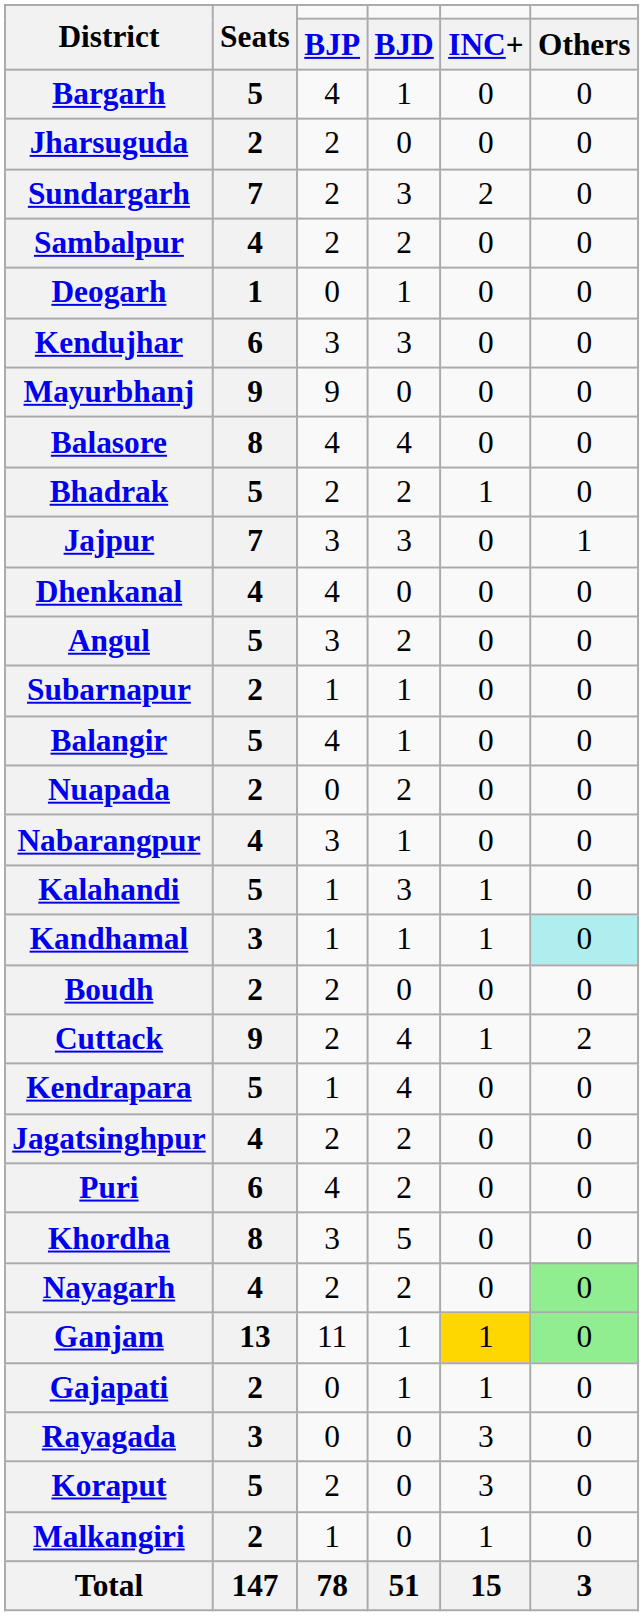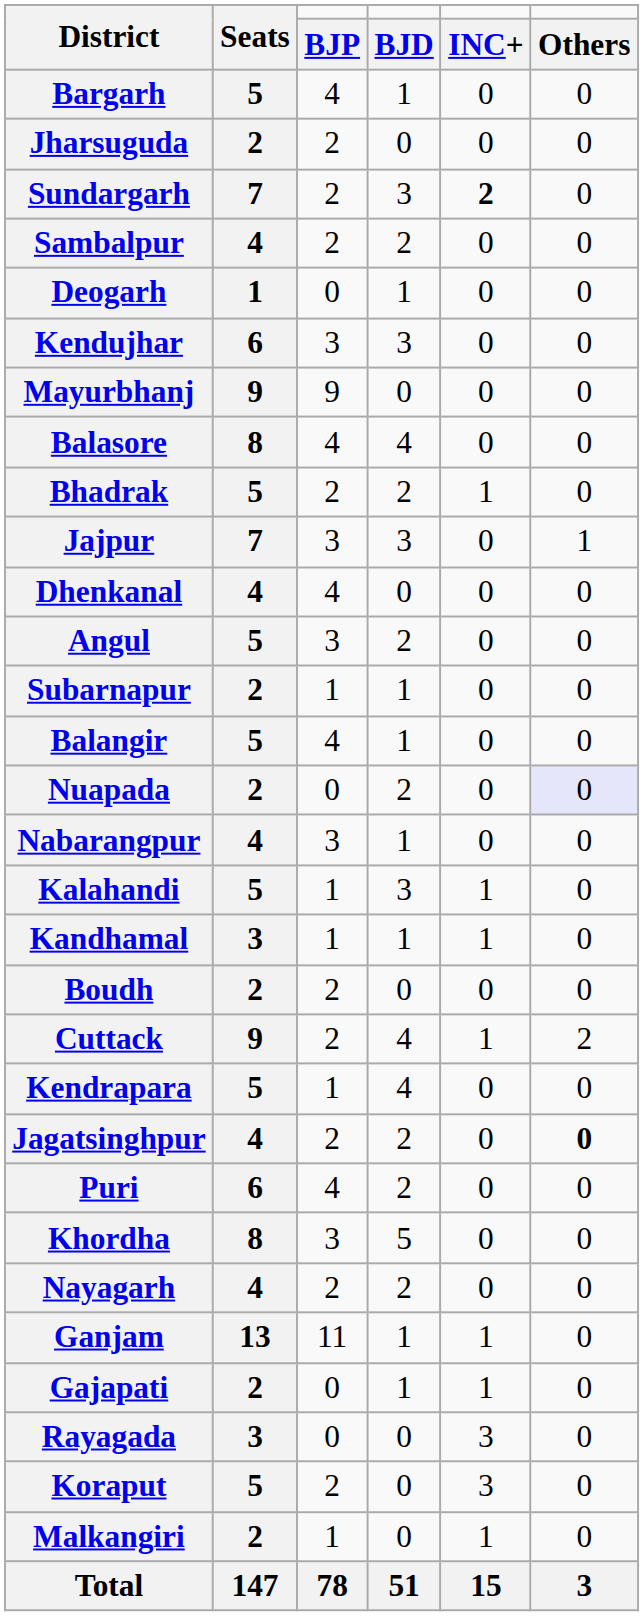(486, 193) normal -> (486, 193) bold
(584, 789) no background -> (584, 789) lavender background
(584, 939) paleturquoise background -> (584, 939) no background
(584, 1137) normal -> (584, 1137) bold
(584, 1287) lightgreen background -> (584, 1287) no background
(486, 1336) gold background -> (486, 1336) no background
(584, 1336) lightgreen background -> (584, 1336) no background
